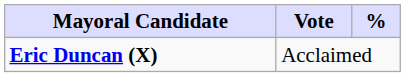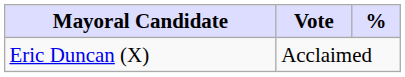(83, 54) bold -> (79, 54) normal
